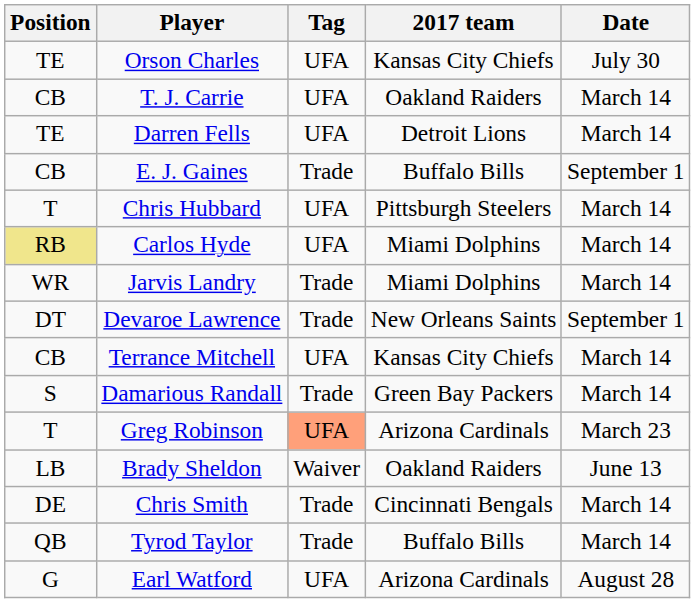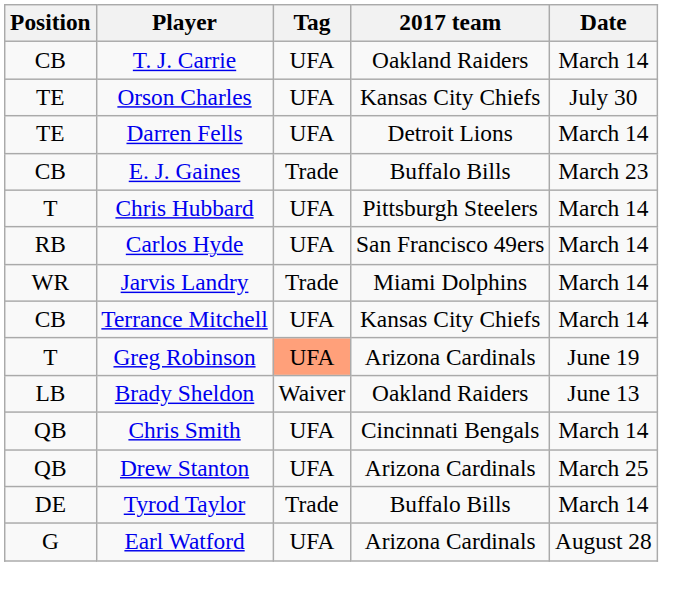rows swapped: (192, 97) <-> (192, 60)
(626, 171) September 1 -> (603, 171) March 23
(50, 245) khaki background -> (50, 245) no background
(464, 245) Miami Dolphins -> (450, 245) San Francisco 49ers
- row: (192, 319)
- row: (192, 393)
(626, 430) March 23 -> (603, 356) June 19
(50, 504) DE -> (50, 430) QB
(327, 504) Trade -> (312, 430) UFA
+ row: (185, 467)
(50, 541) QB -> (50, 504) DE
